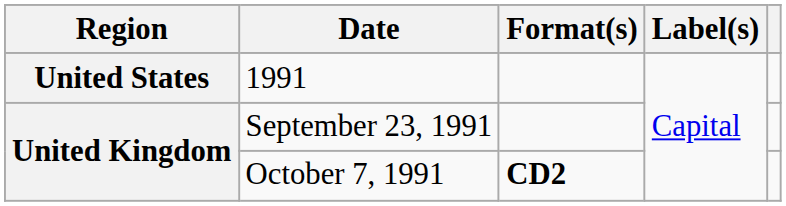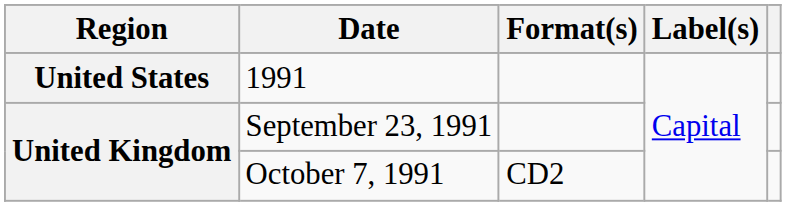(536, 175) bold -> (535, 175) normal
